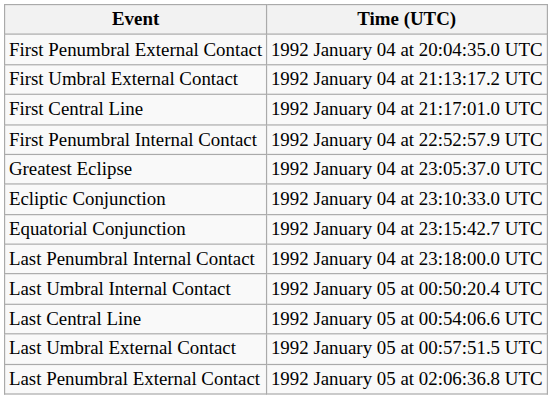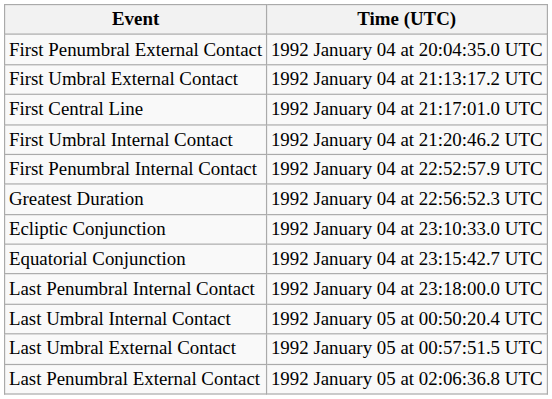+ row: (121, 139)
+ row: (76, 199)
- row: (71, 169)
- row: (75, 318)
